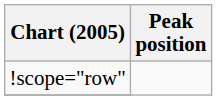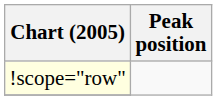(68, 77) no background -> (68, 77) lightyellow background
